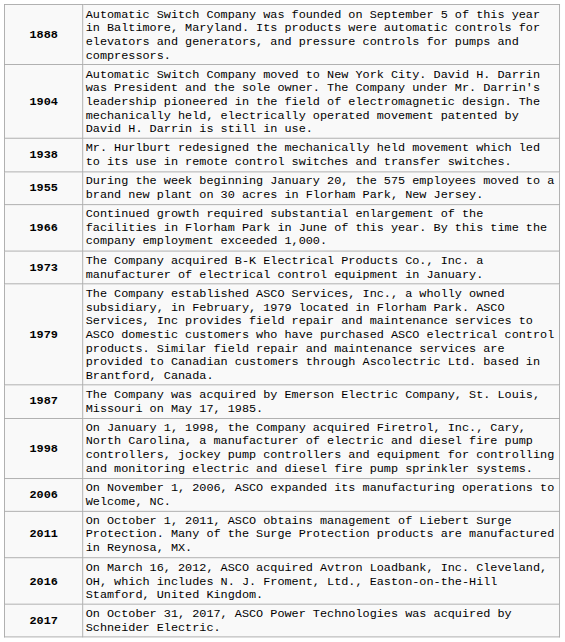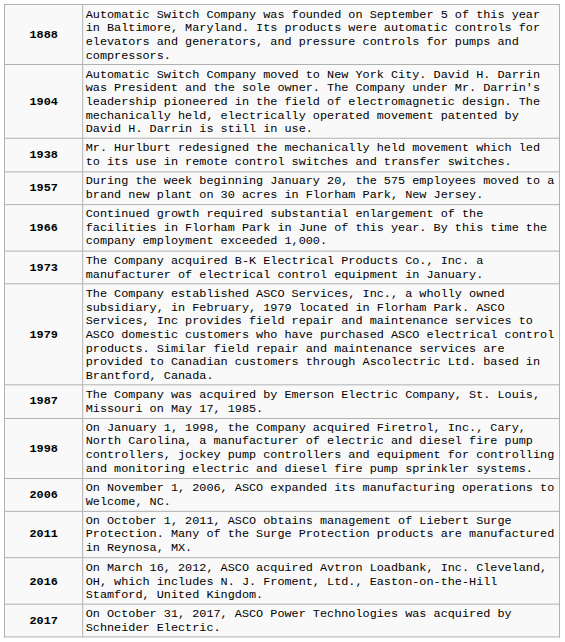(44, 188) 1955 -> (44, 188) 1957
